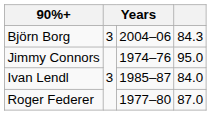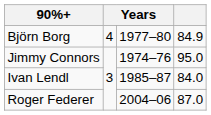(110, 36) 3 -> (110, 36) 4
(145, 36) 2004–06 -> (145, 36) 1977–80
(190, 36) 84.3 -> (190, 36) 84.9
(145, 99) 1977–80 -> (145, 99) 2004–06
